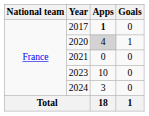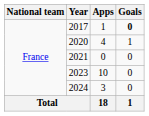(103, 27) bold -> (103, 27) normal
(130, 27) normal -> (130, 27) bold
(103, 42) lightgrey background -> (103, 42) no background
